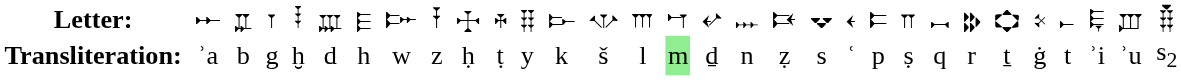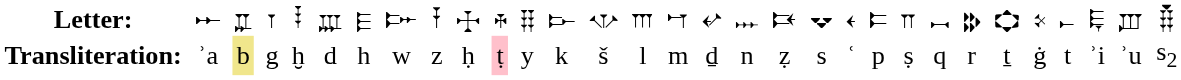(243, 55) no background -> (243, 55) khaki background
(500, 55) no background -> (500, 55) pink background
(678, 55) lightgreen background -> (678, 55) no background
